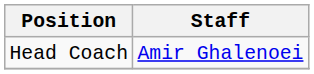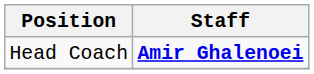(220, 53) normal -> (220, 53) bold
